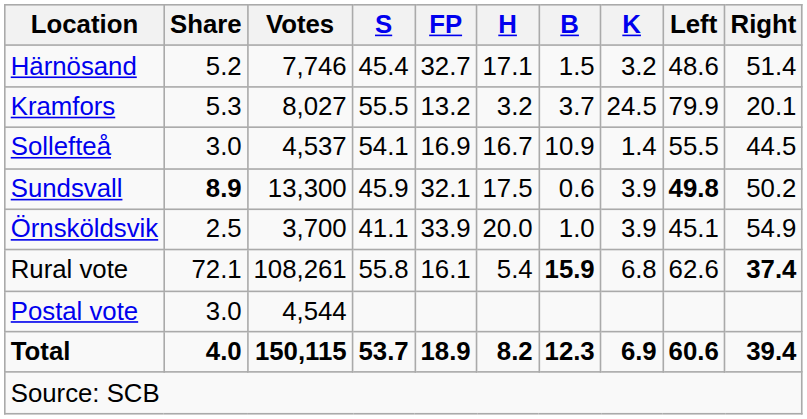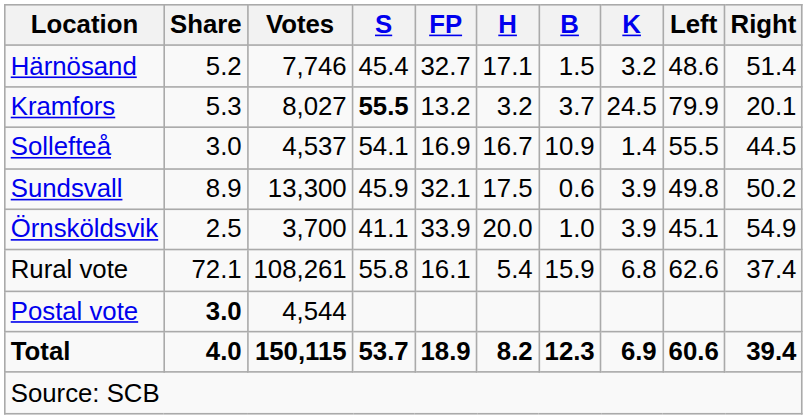(384, 106) normal -> (384, 106) bold
(224, 188) bold -> (224, 188) normal
(694, 188) bold -> (694, 188) normal
(570, 270) bold -> (570, 270) normal
(771, 270) bold -> (771, 270) normal
(224, 310) normal -> (224, 310) bold
